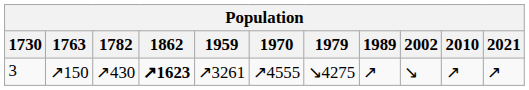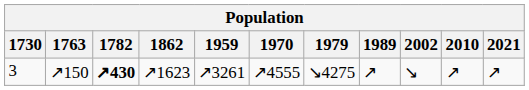(116, 72) normal -> (116, 72) bold
(167, 72) bold -> (167, 72) normal
